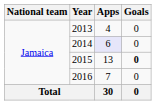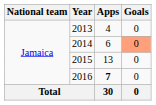(108, 44) lavender background -> (108, 44) no background
(136, 44) no background -> (136, 44) lightsalmon background
(136, 60) bold -> (136, 60) normal
(108, 76) normal -> (108, 76) bold
